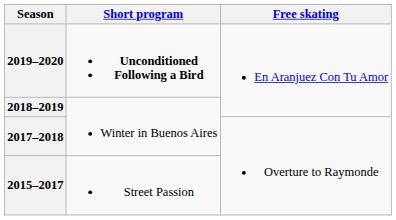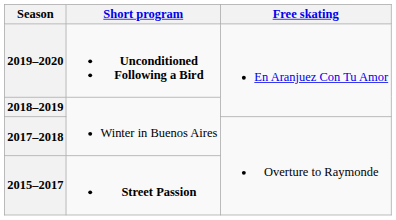(143, 192) normal -> (143, 192) bold
